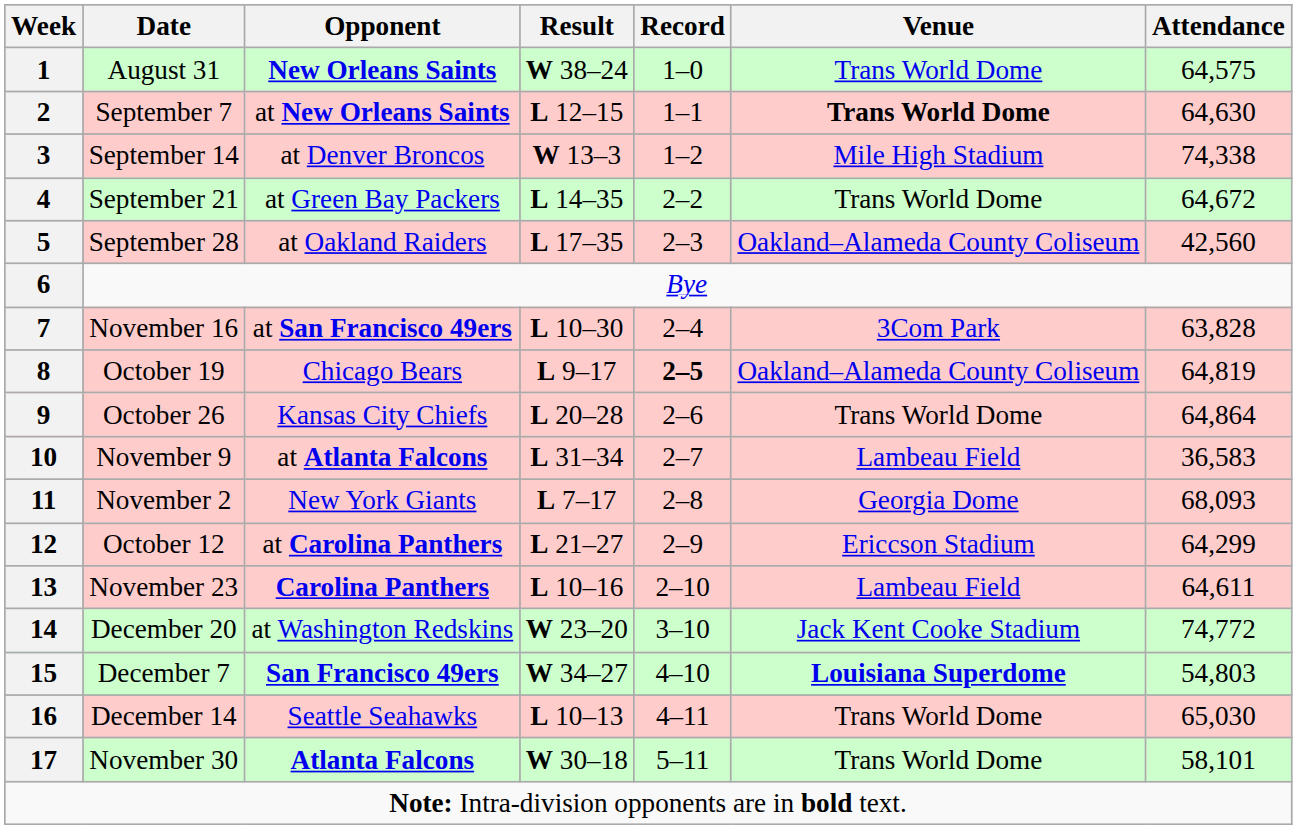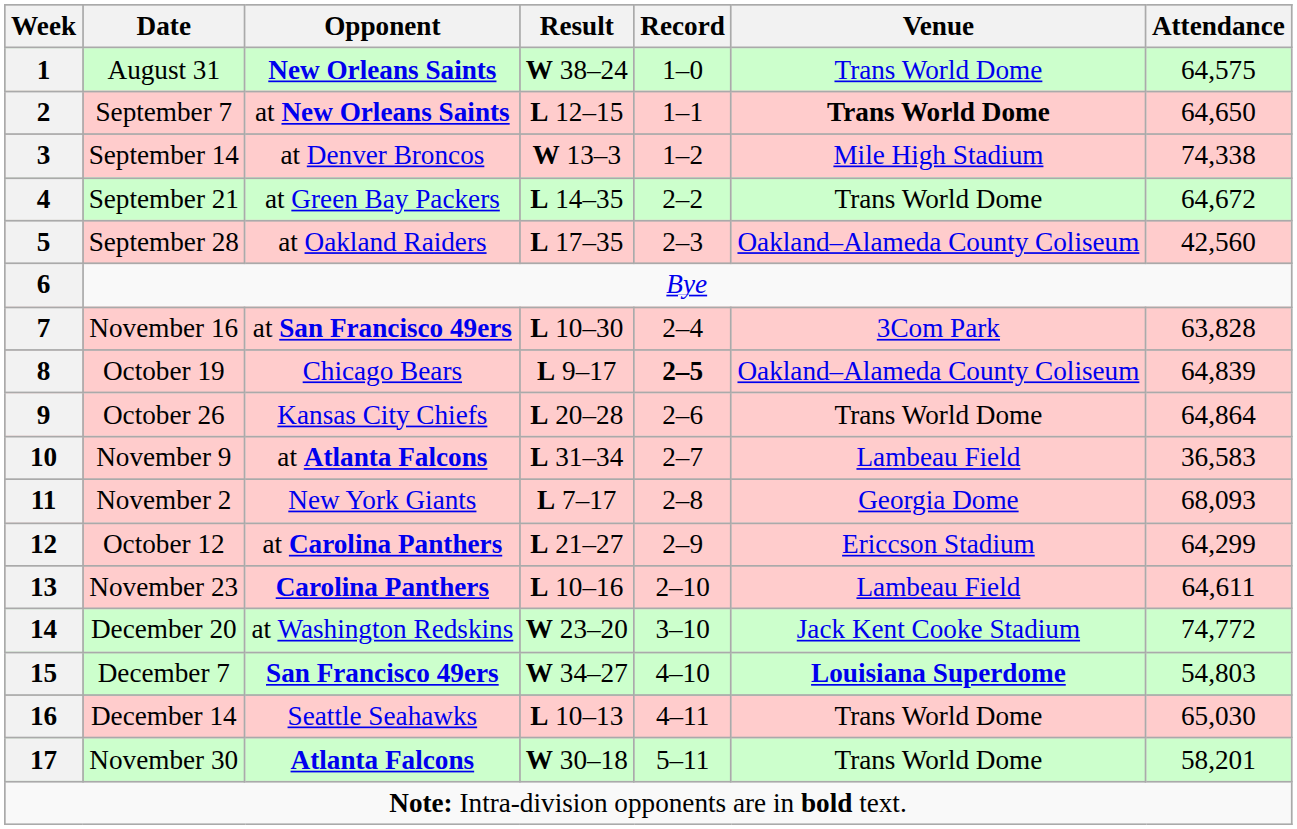(1218, 112) 64,630 -> (1218, 112) 64,650
(1218, 371) 64,819 -> (1218, 371) 64,839
(1218, 759) 58,101 -> (1218, 759) 58,201
